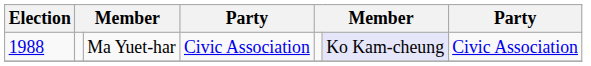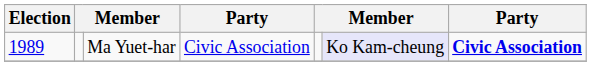(26, 46) 1988 -> (26, 46) 1989
(515, 46) normal -> (517, 46) bold
